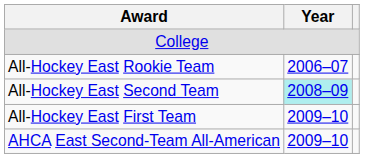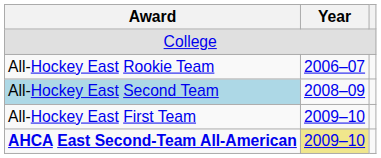(113, 91) no background -> (113, 91) lightblue background
(318, 91) paleturquoise background -> (335, 91) no background
(144, 141) normal -> (152, 141) bold
(318, 141) no background -> (335, 141) khaki background
